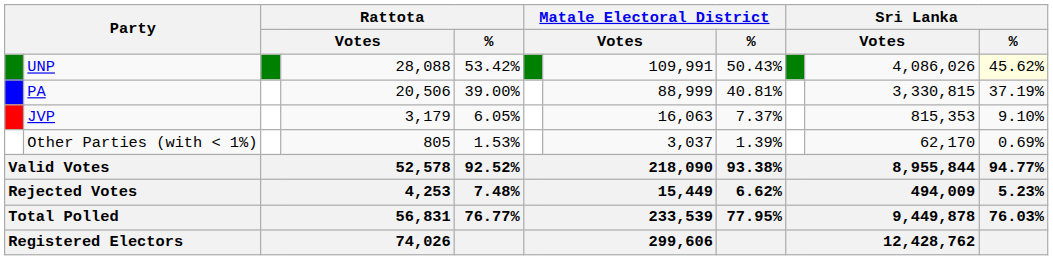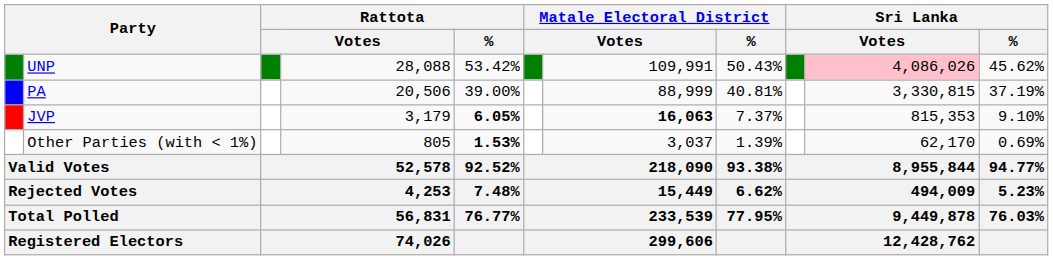(934, 67) no background -> (934, 67) pink background
(1016, 67) lightyellow background -> (1016, 67) no background
(497, 117) normal -> (497, 117) bold
(685, 117) normal -> (685, 117) bold
(497, 142) normal -> (497, 142) bold
